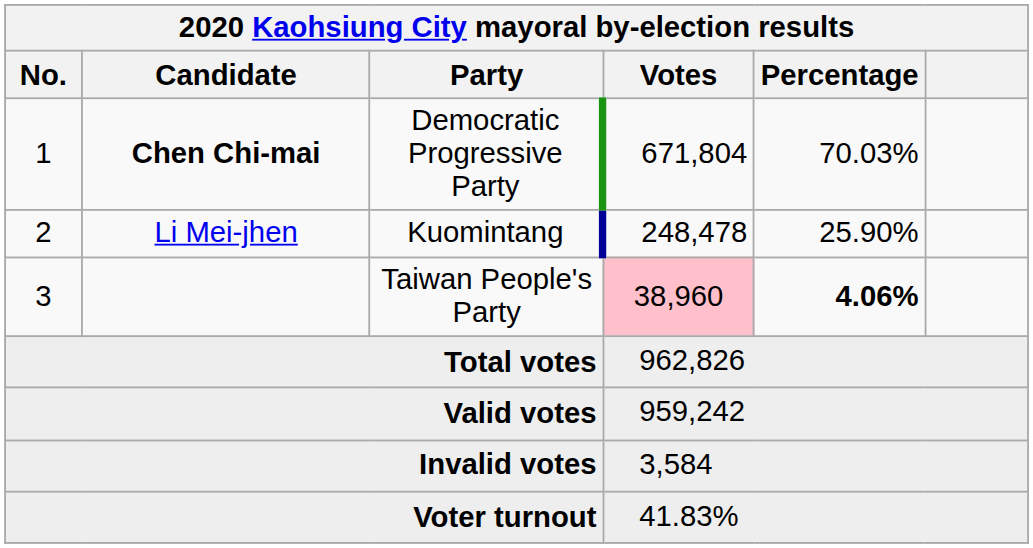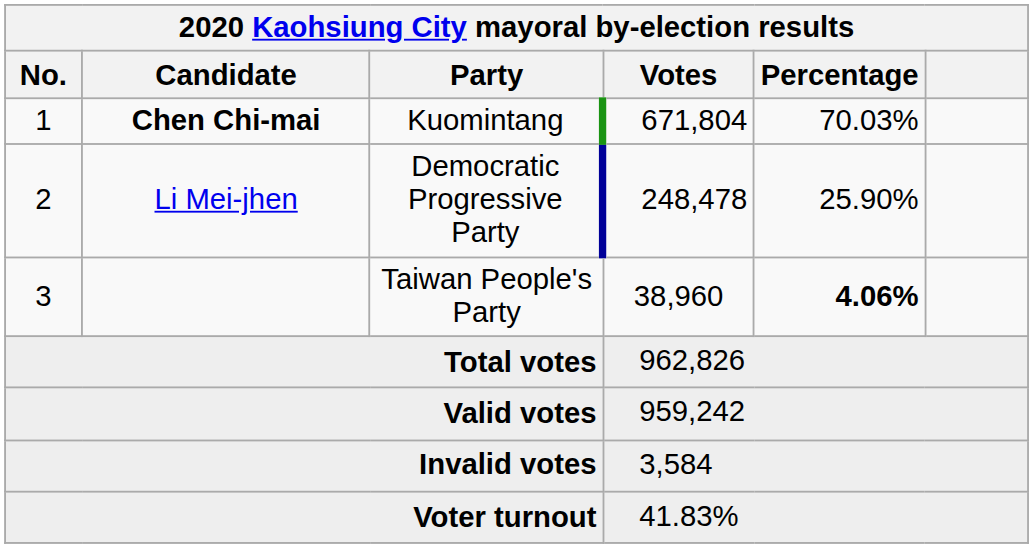(485, 153) Democratic Progressive Party -> (485, 120) Kuomintang
(485, 232) Kuomintang -> (485, 199) Democratic Progressive Party
(679, 295) pink background -> (679, 295) no background
